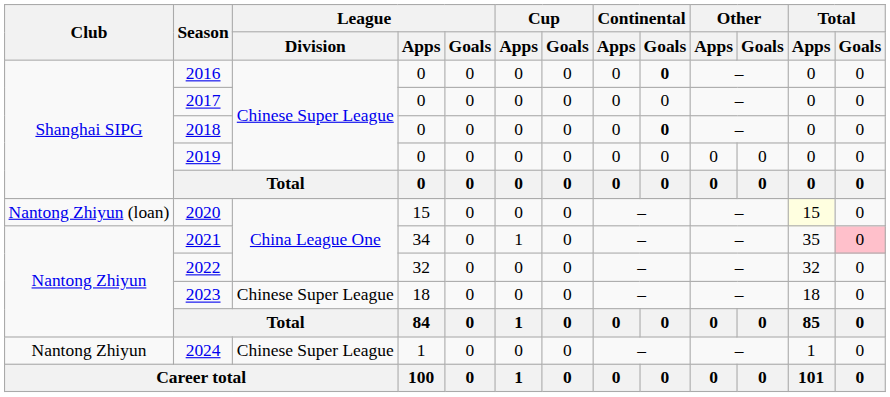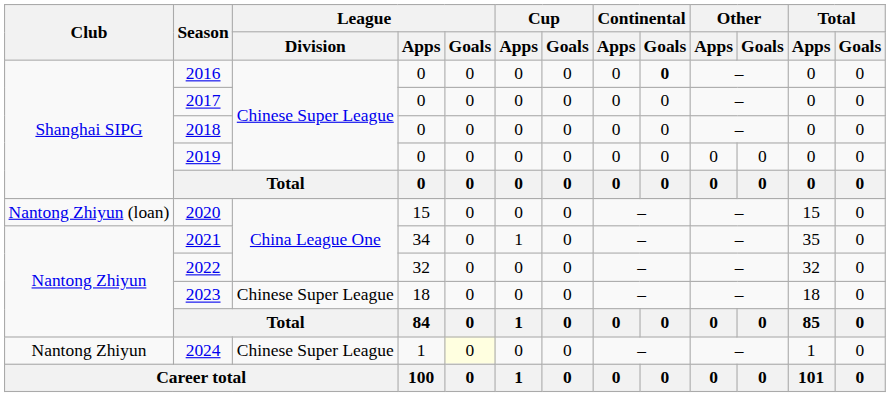(665, 128) bold -> (665, 128) normal
(811, 211) lightyellow background -> (811, 211) no background
(860, 239) pink background -> (860, 239) no background
(470, 350) no background -> (470, 350) lightyellow background
